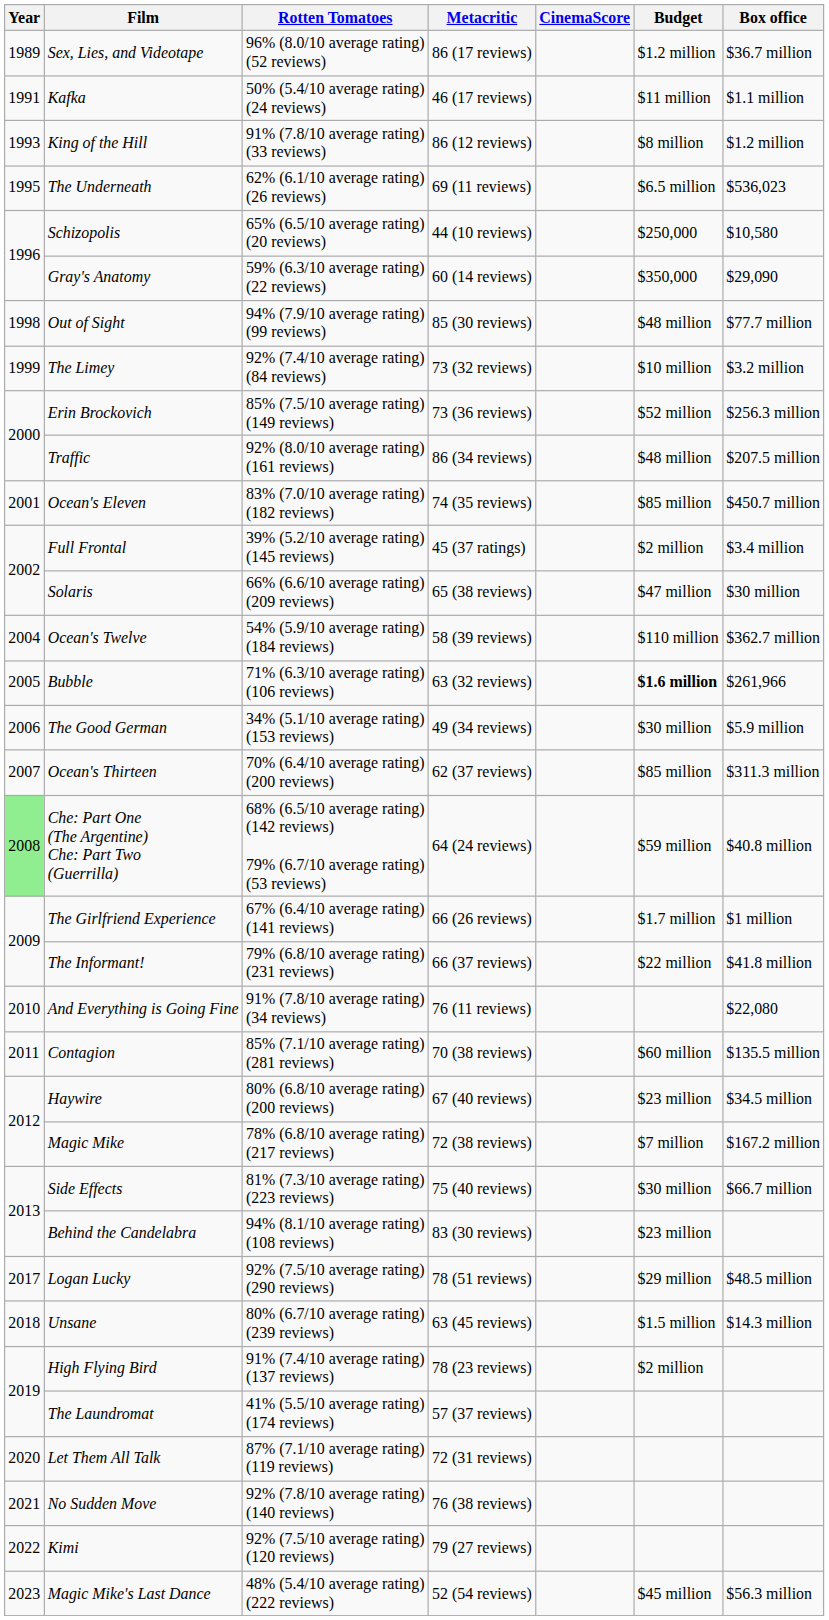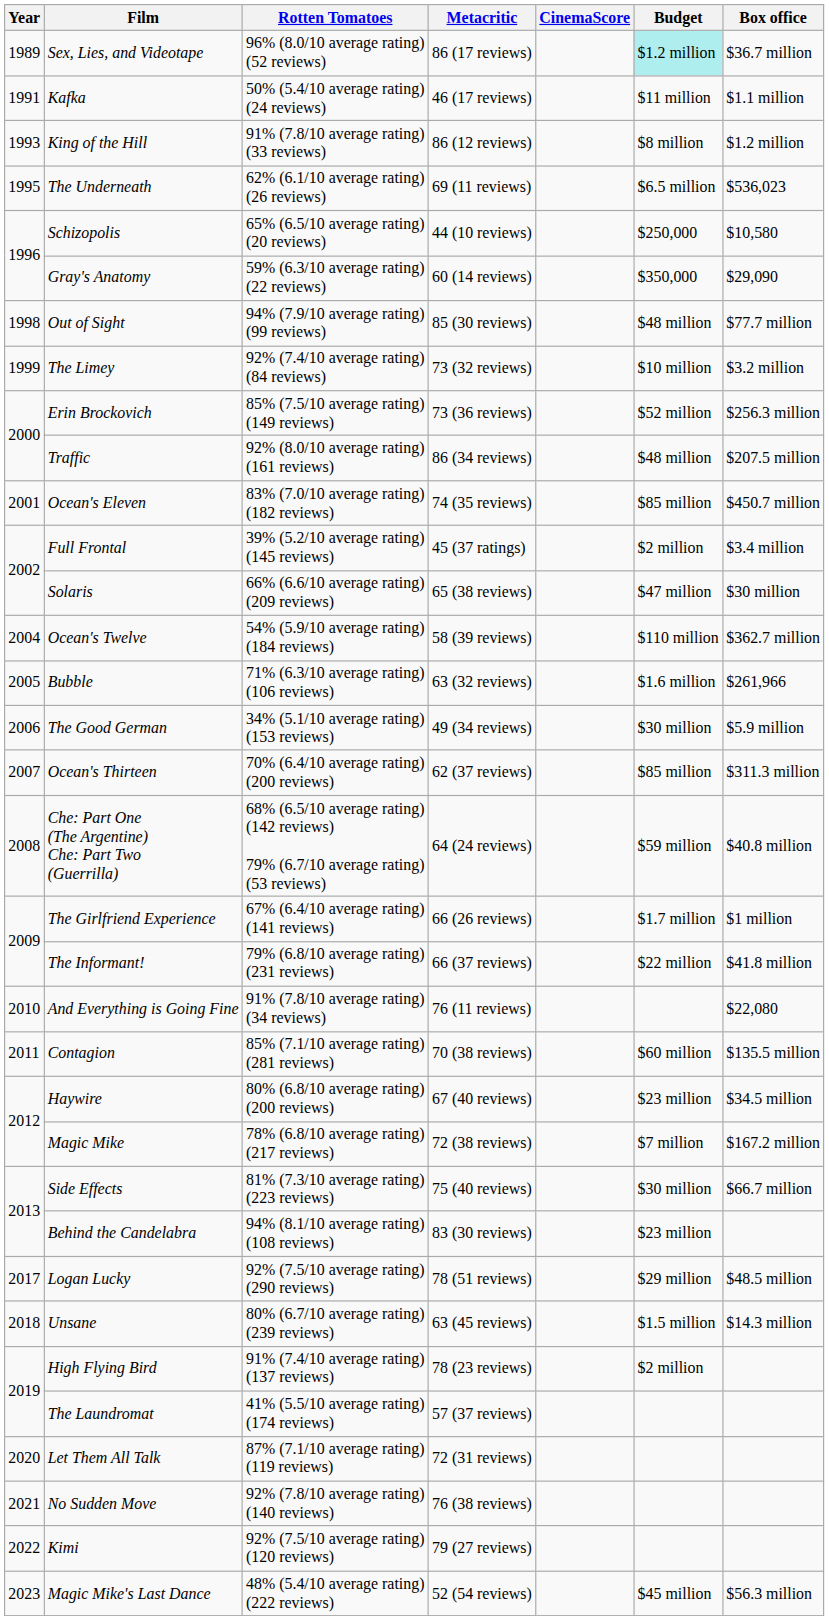(676, 52) no background -> (676, 52) paleturquoise background
(677, 682) bold -> (676, 682) normal
(24, 845) lightgreen background -> (24, 845) no background
